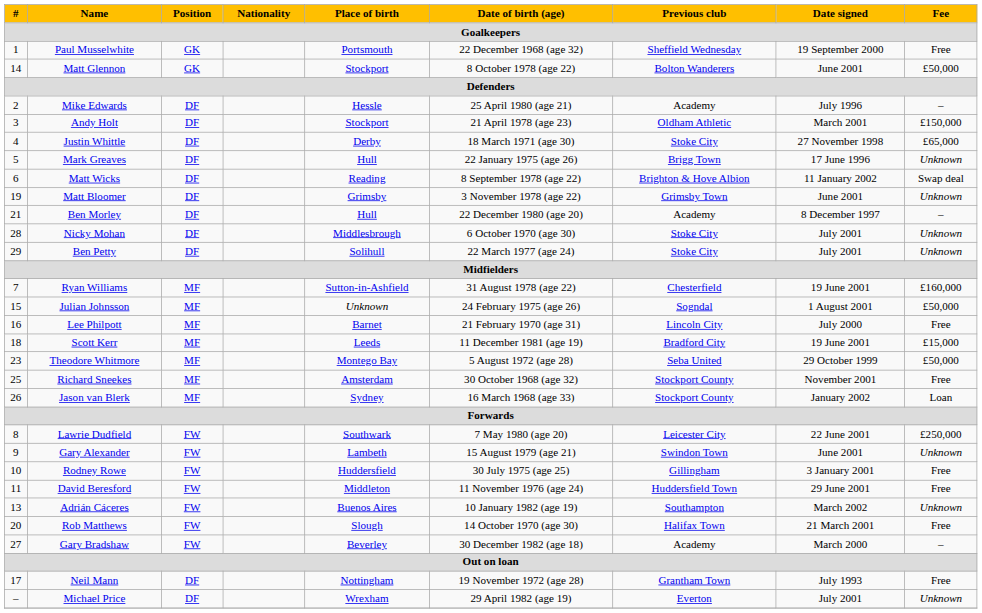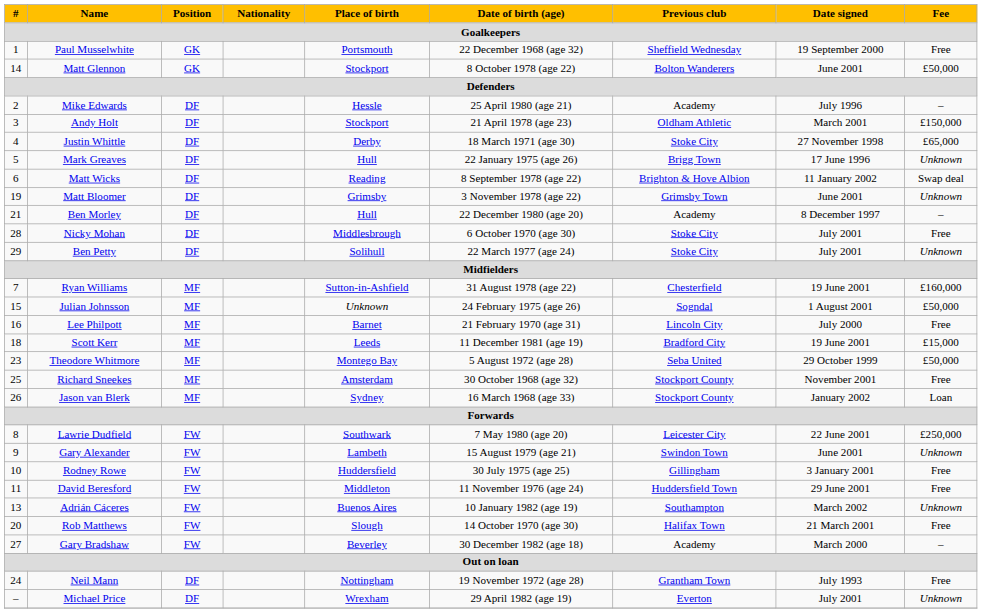(941, 233) Unknown -> (941, 233) Free
(16, 580) 17 -> (16, 580) 24
